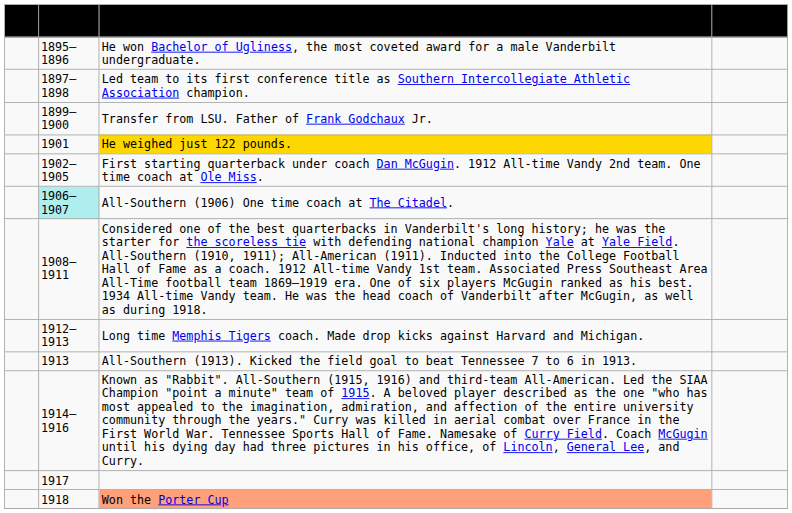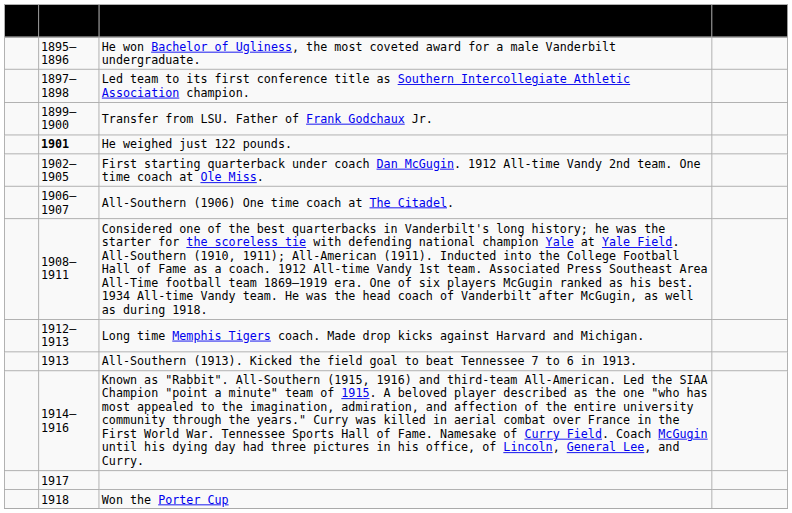(55, 144) normal -> (55, 144) bold
(197, 144) gold background -> (197, 144) no background
(59, 203) paleturquoise background -> (59, 203) no background
(165, 499) lightsalmon background -> (165, 499) no background
